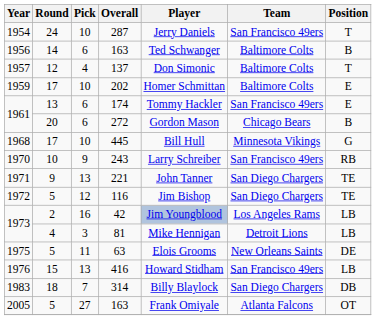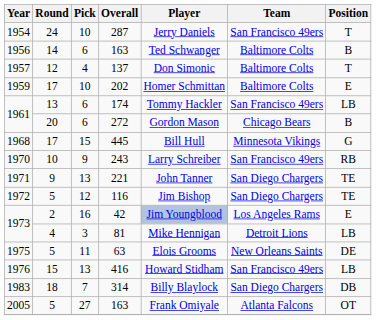(348, 104) E -> (348, 104) LB
(85, 141) 10 -> (85, 141) 15
(348, 214) LB -> (348, 214) E
